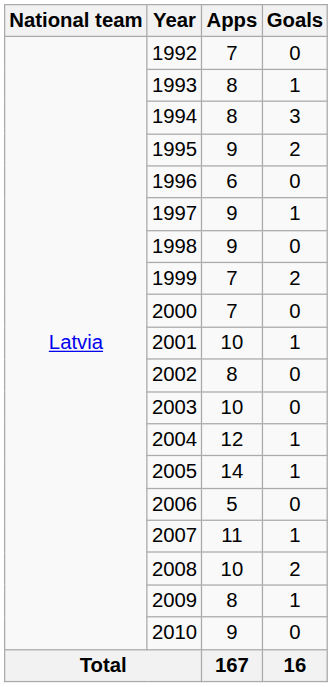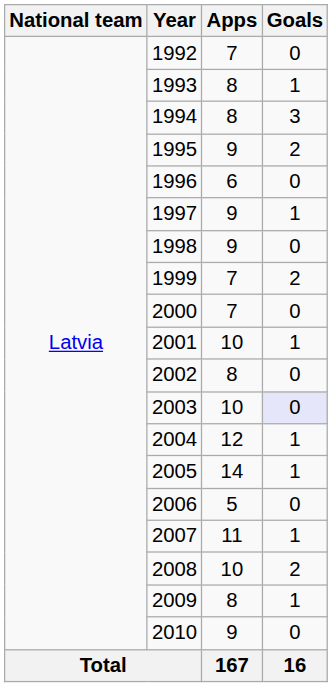(295, 407) no background -> (295, 407) lavender background
